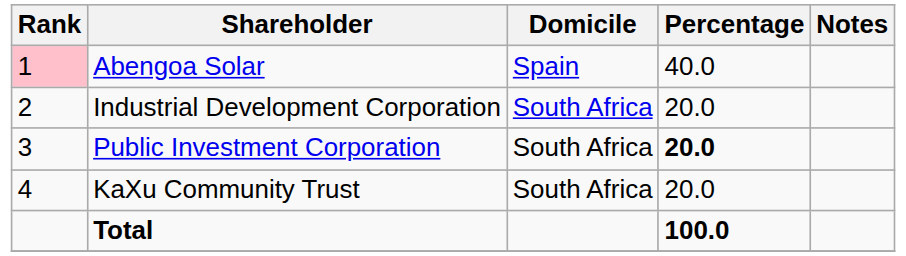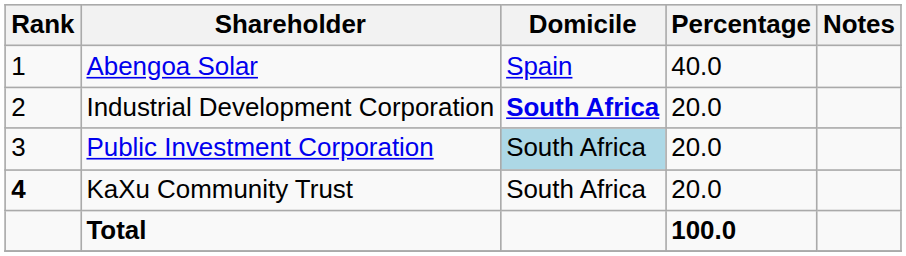(25, 66) pink background -> (18, 66) no background
(583, 107) normal -> (583, 107) bold
(583, 148) no background -> (576, 148) lightblue background
(690, 148) bold -> (696, 148) normal
(25, 189) normal -> (18, 189) bold
